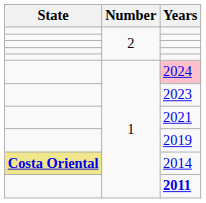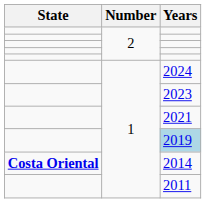(177, 71) pink background -> (177, 71) no background
(177, 140) no background -> (177, 140) lightblue background
(53, 163) khaki background -> (53, 163) no background
(177, 186) bold -> (177, 186) normal
